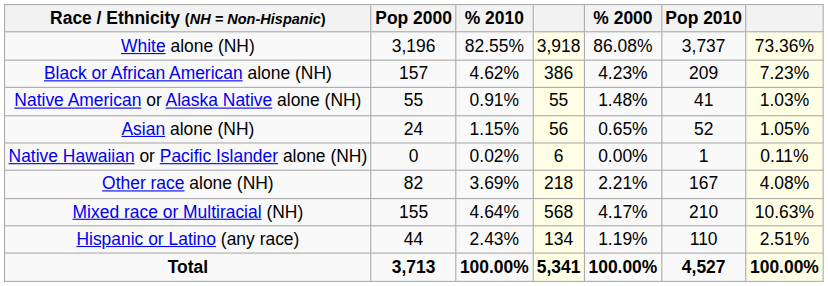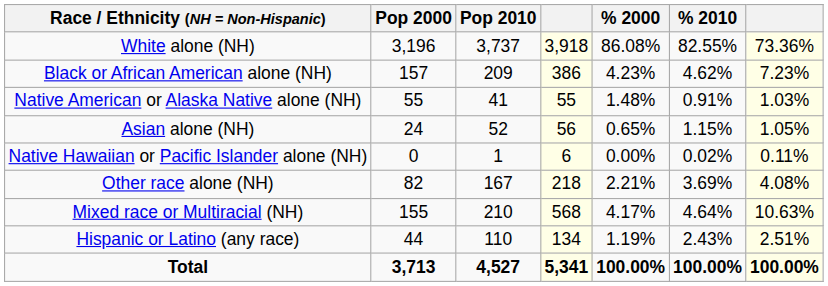columns swapped: (704, 18) <-> (494, 18)
